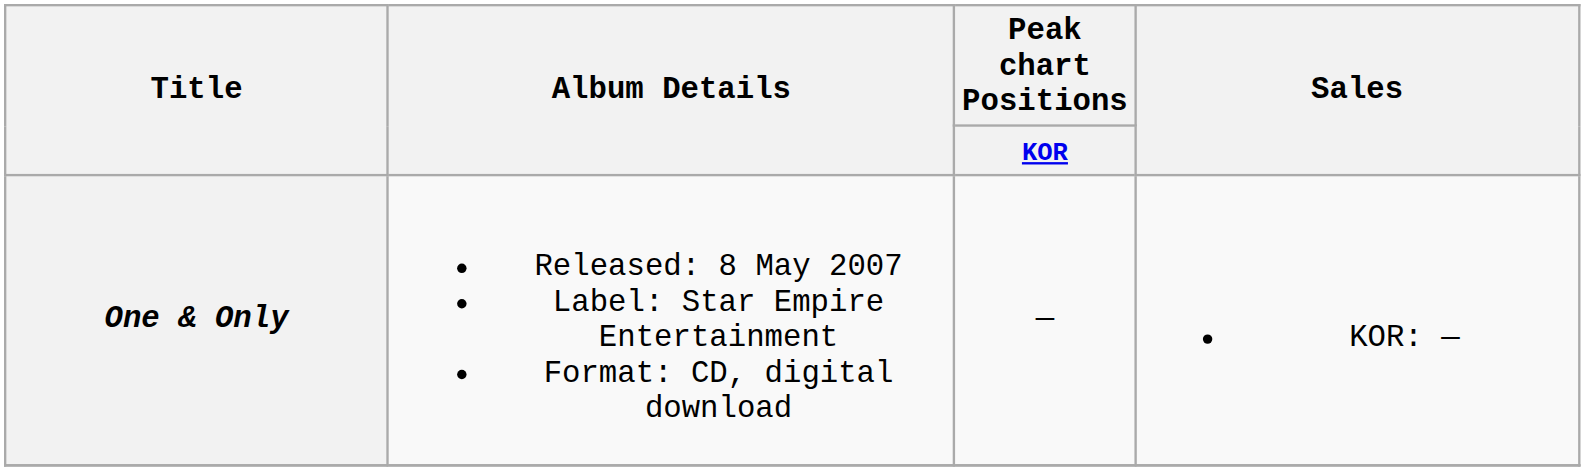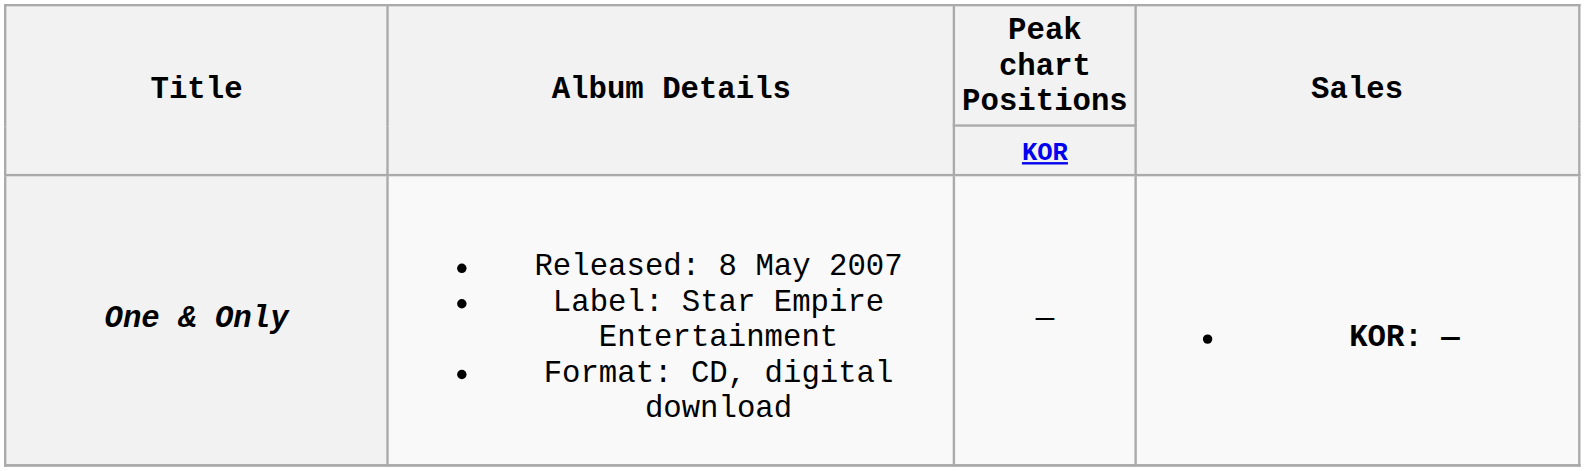(1357, 338) normal -> (1357, 338) bold
